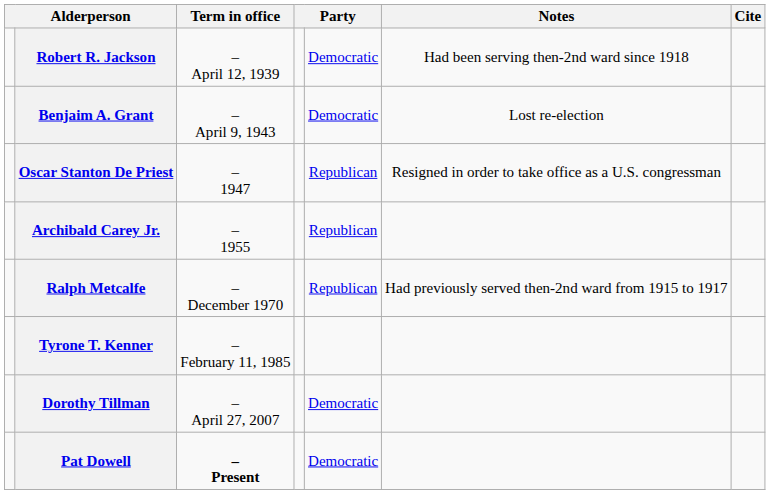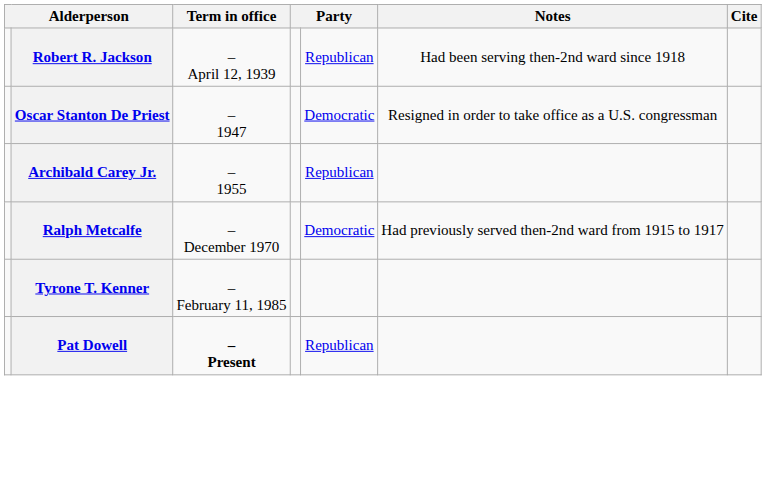(343, 57) Democratic -> (339, 57) Republican
- row: (96, 114)
(343, 172) Republican -> (339, 114) Democratic
(343, 287) Republican -> (339, 230) Democratic
- row: (96, 403)
(343, 461) Democratic -> (339, 345) Republican
